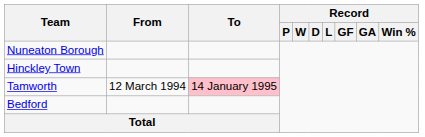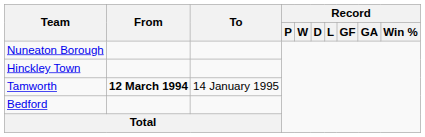(147, 86) normal -> (148, 86) bold
(234, 86) pink background -> (236, 86) no background
